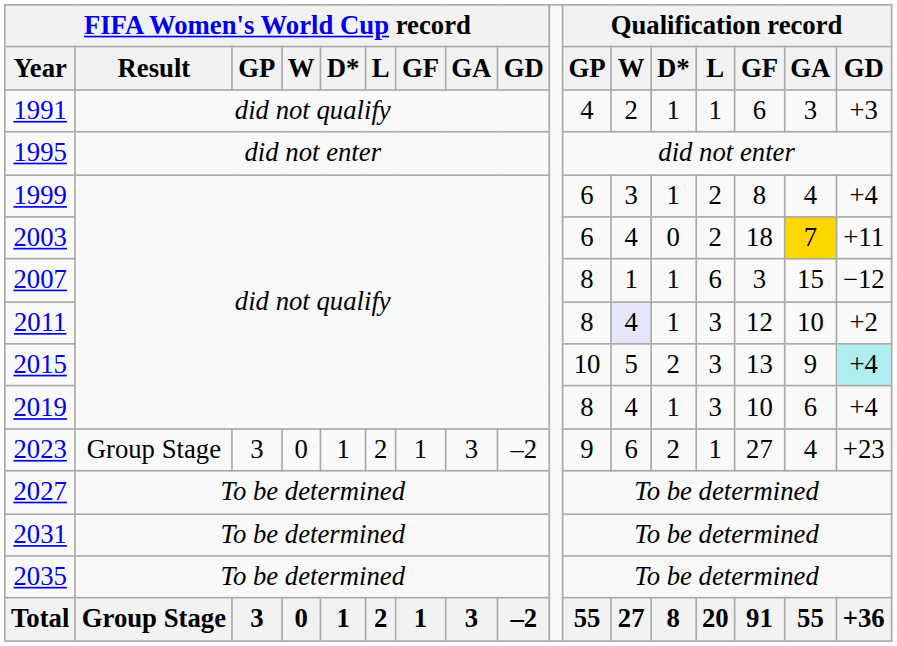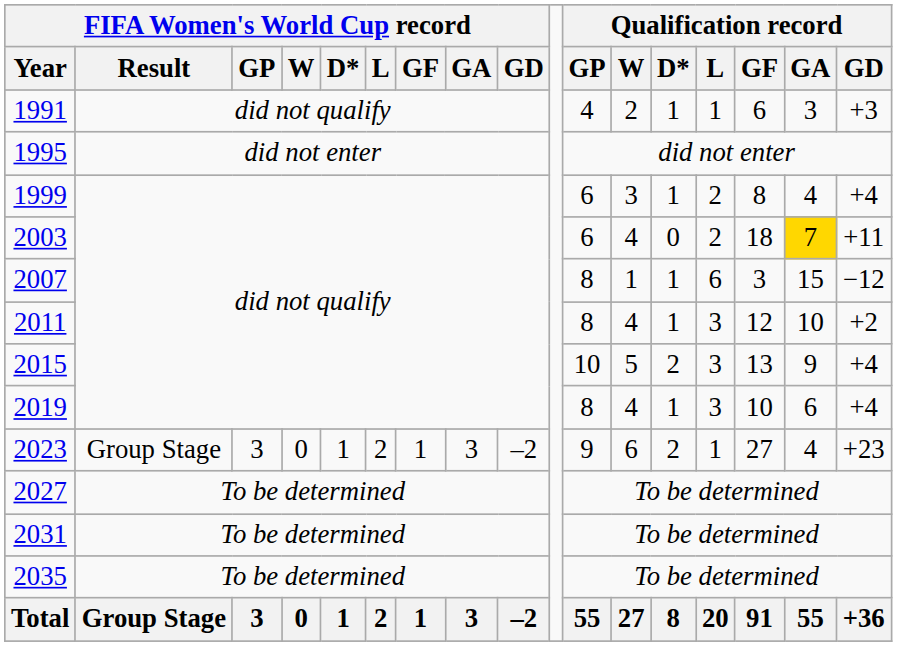(631, 322) lavender background -> (631, 322) no background
(864, 364) paleturquoise background -> (864, 364) no background
